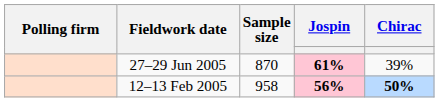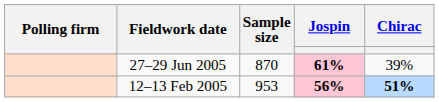(267, 87) 958 -> (267, 87) 953
(399, 87) 50% -> (399, 87) 51%
